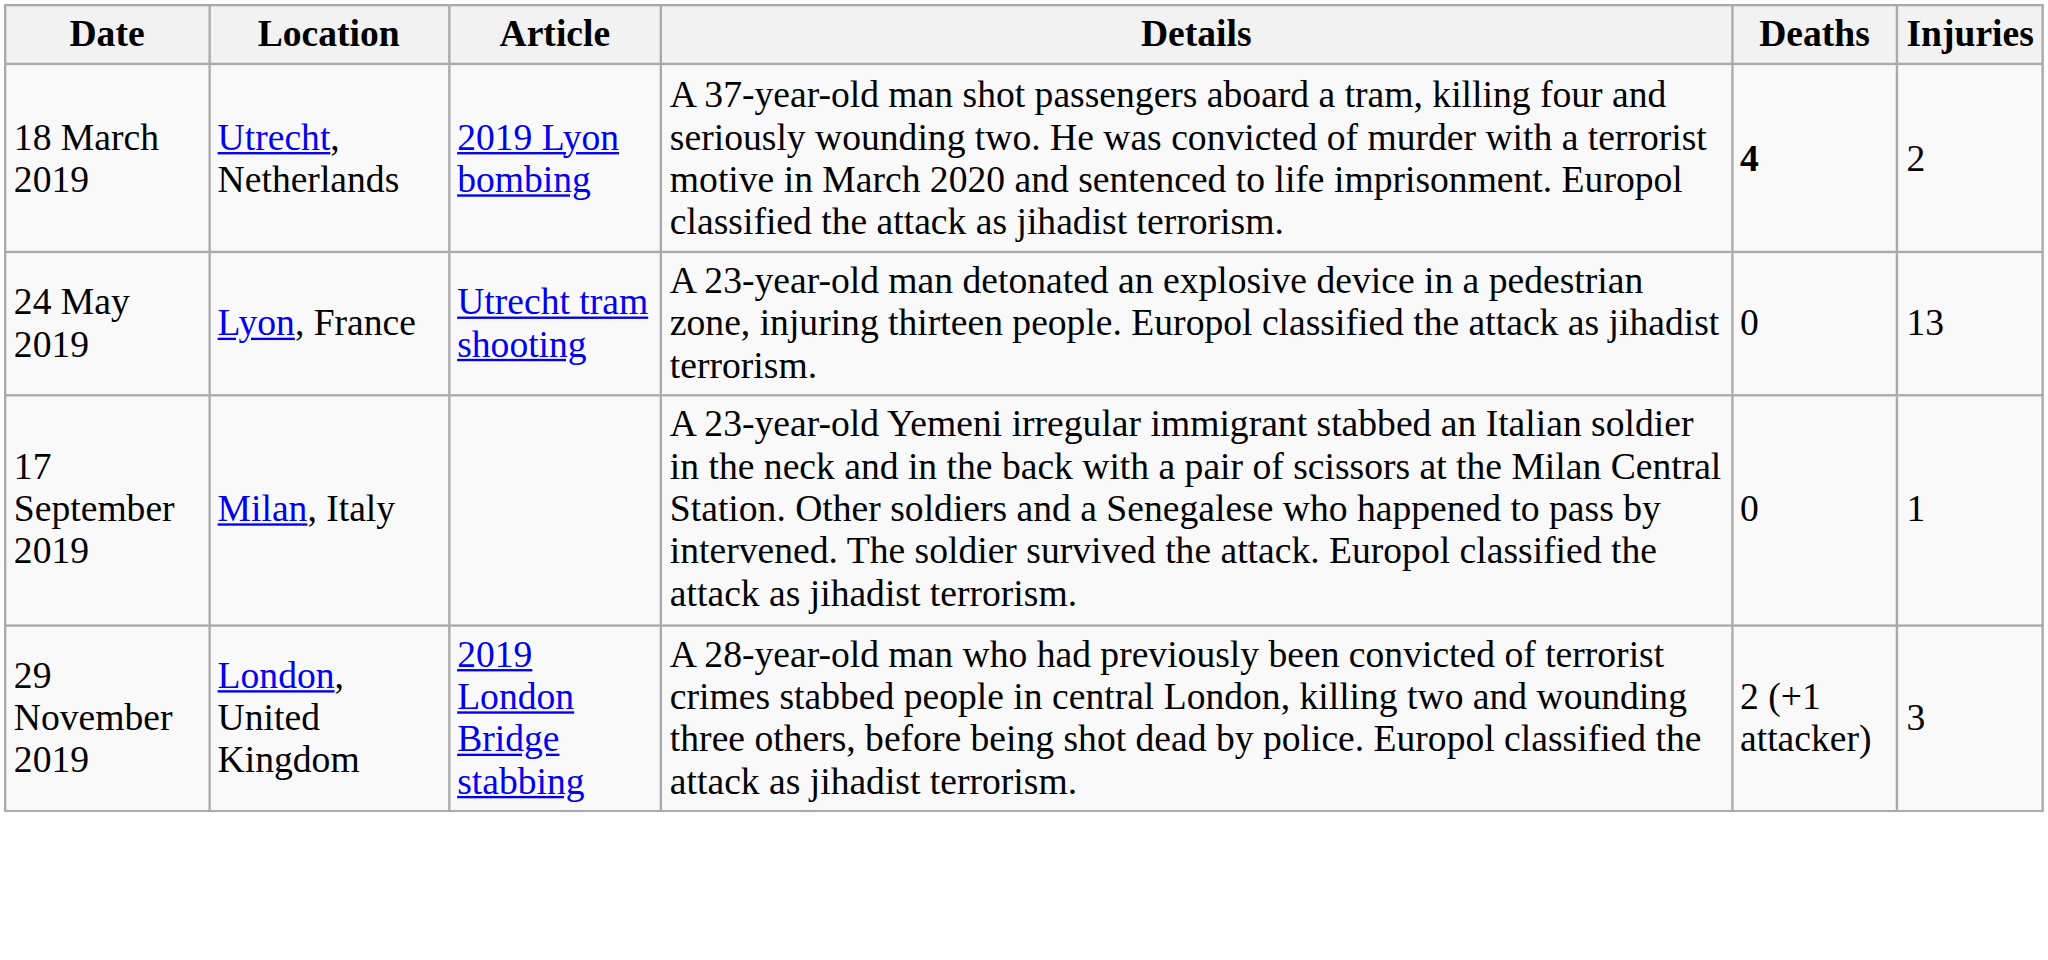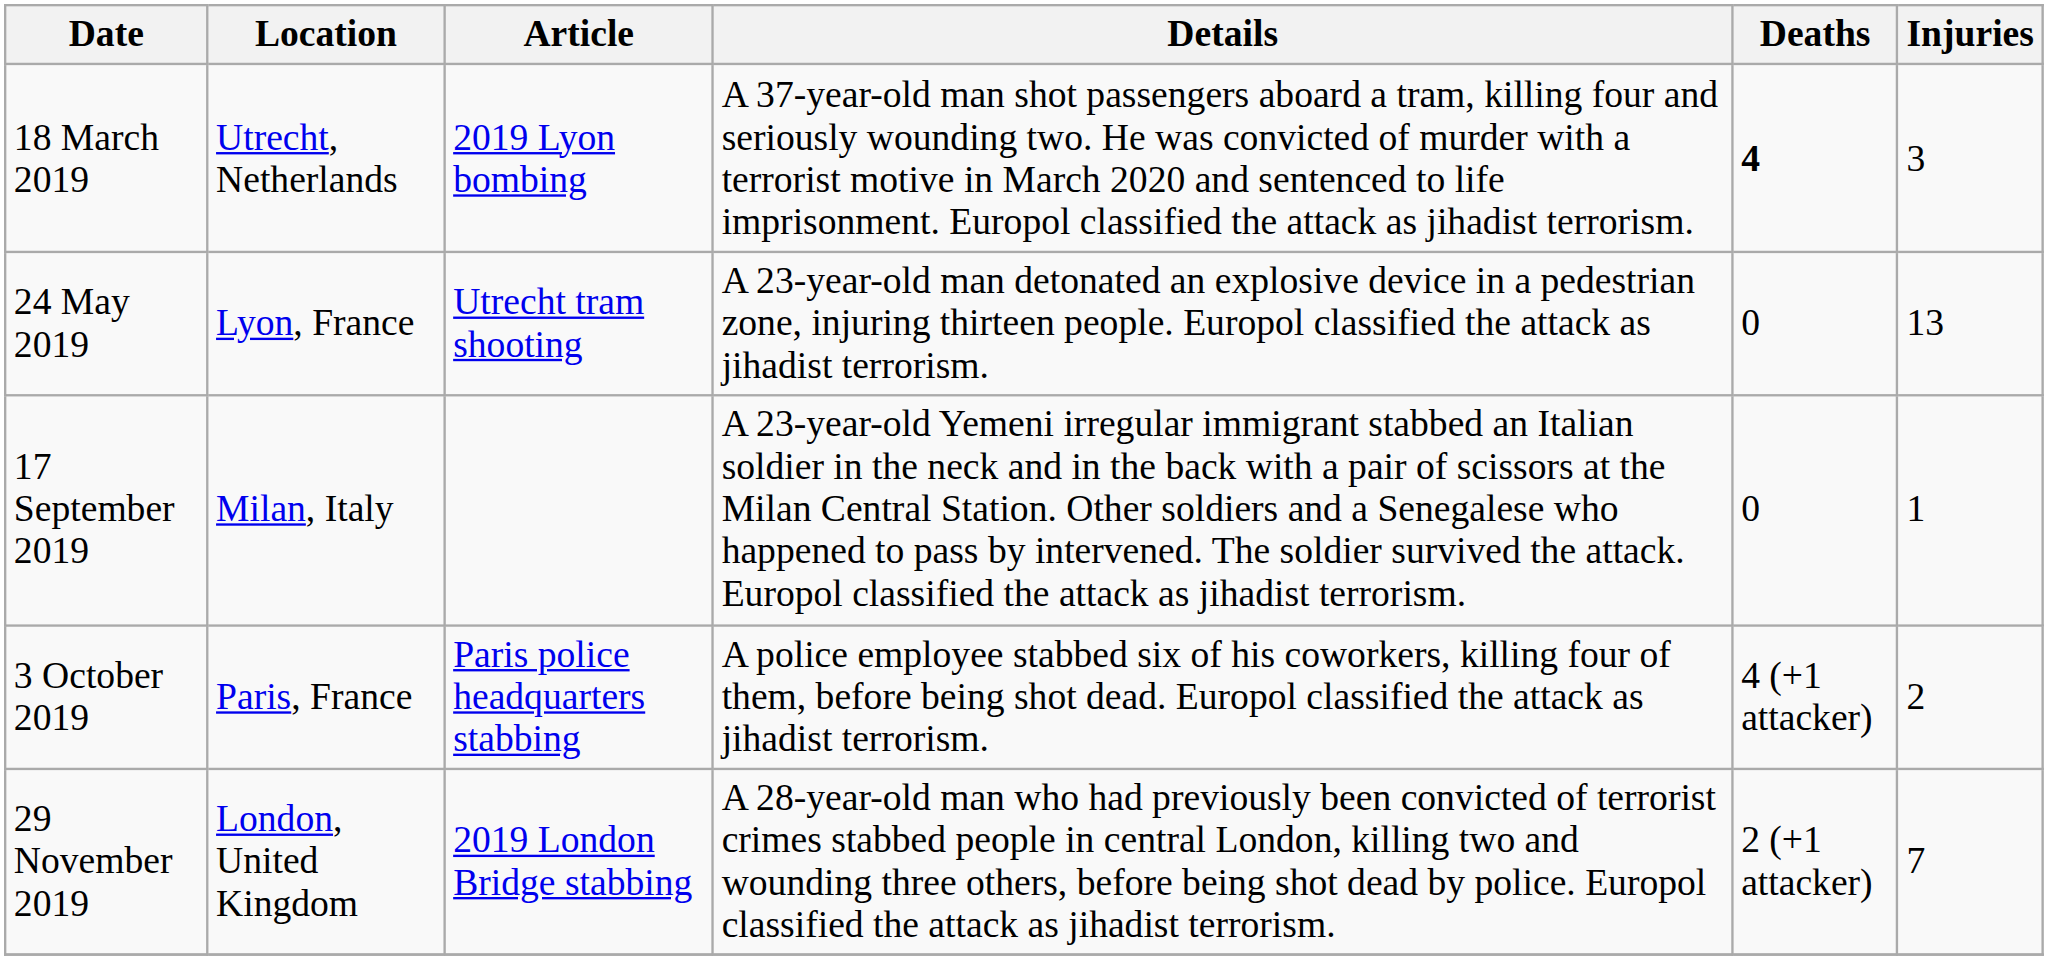(1916, 157) 2 -> (1916, 157) 3
+ row: (88, 695)
(1916, 716) 3 -> (1916, 861) 7
